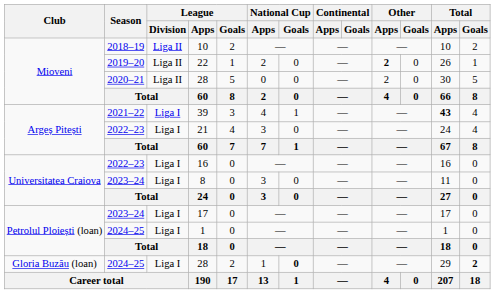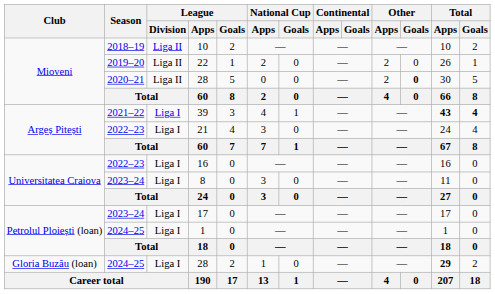(386, 63) bold -> (386, 63) normal
(416, 79) normal -> (416, 79) bold
(475, 113) normal -> (475, 113) bold
(296, 264) bold -> (296, 264) normal
(445, 264) normal -> (445, 264) bold
(475, 264) bold -> (475, 264) normal
